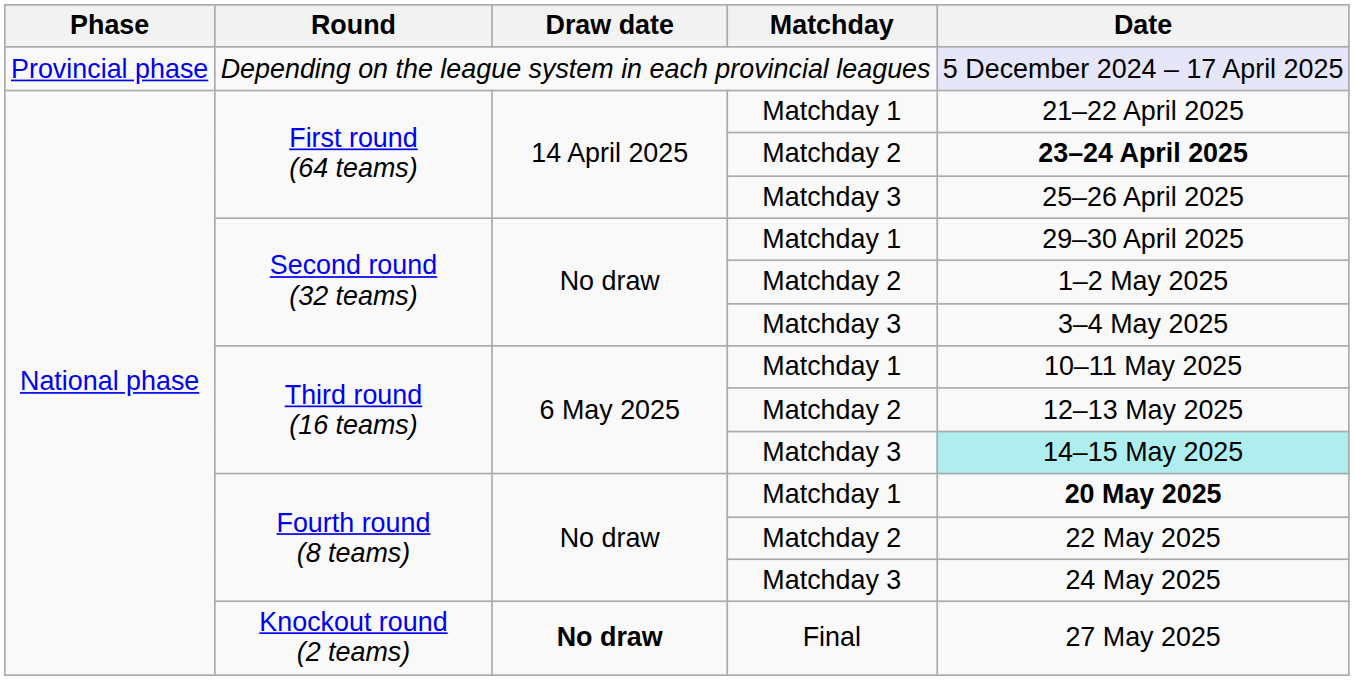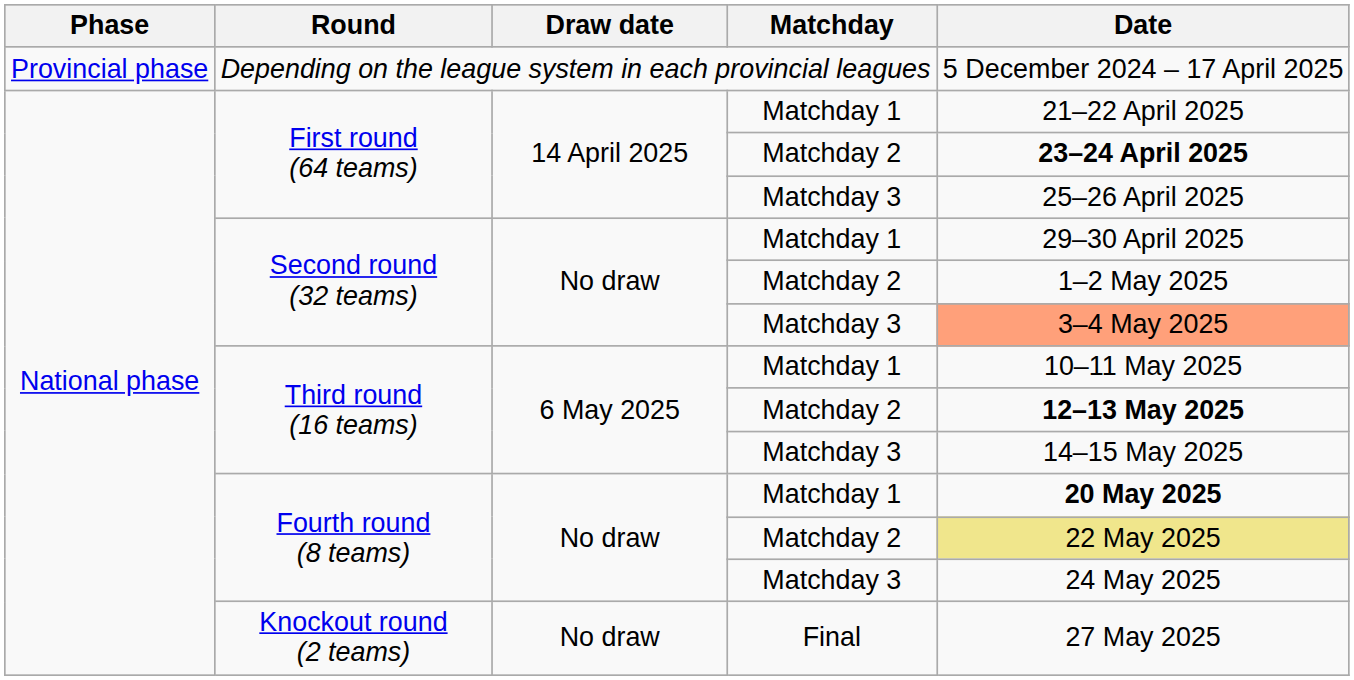(1143, 68) lavender background -> (1143, 68) no background
(1143, 324) no background -> (1143, 324) lightsalmon background
(1143, 409) normal -> (1143, 409) bold
(1143, 452) paleturquoise background -> (1143, 452) no background
(1143, 537) no background -> (1143, 537) khaki background
(610, 637) bold -> (610, 637) normal
